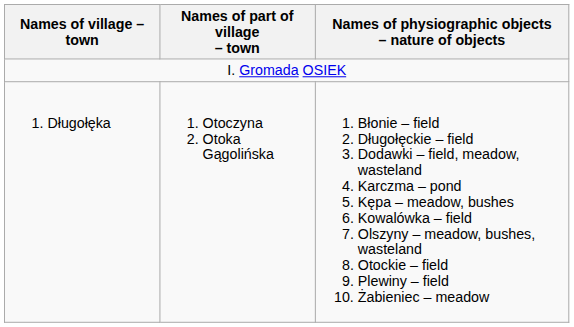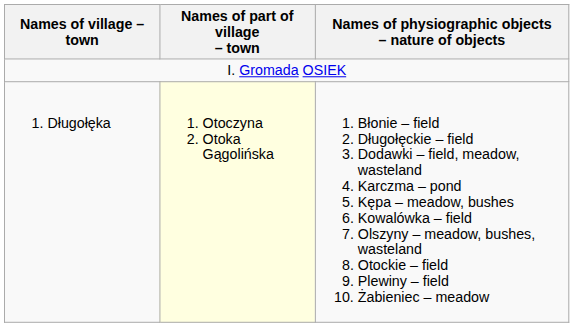(237, 139) no background -> (237, 139) lightyellow background
